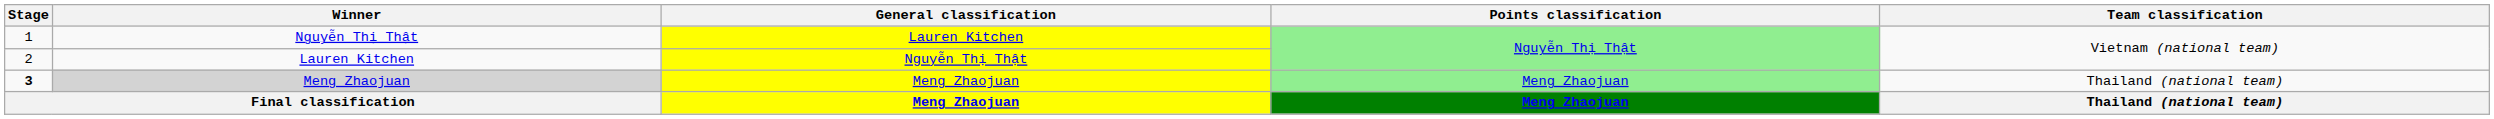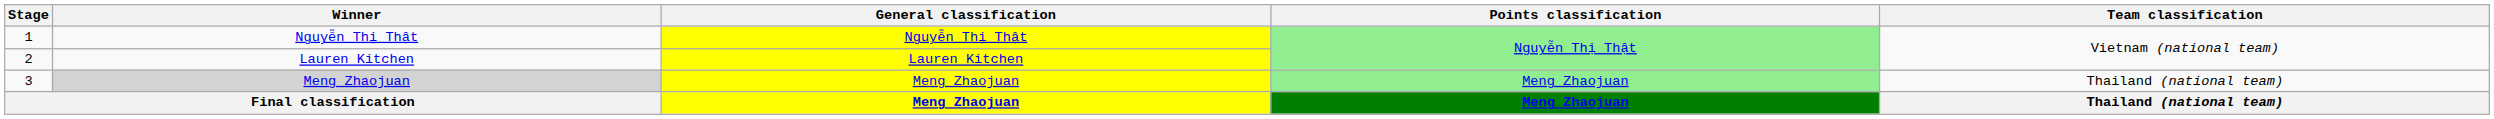(966, 37) Lauren Kitchen -> (966, 37) Nguyễn Thị Thật
(966, 59) Nguyễn Thị Thật -> (966, 59) Lauren Kitchen
(28, 81) bold -> (28, 81) normal
